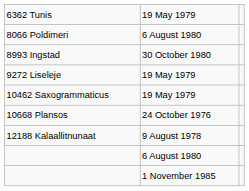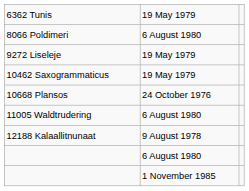- row: (33, 55)
+ row: (49, 115)
